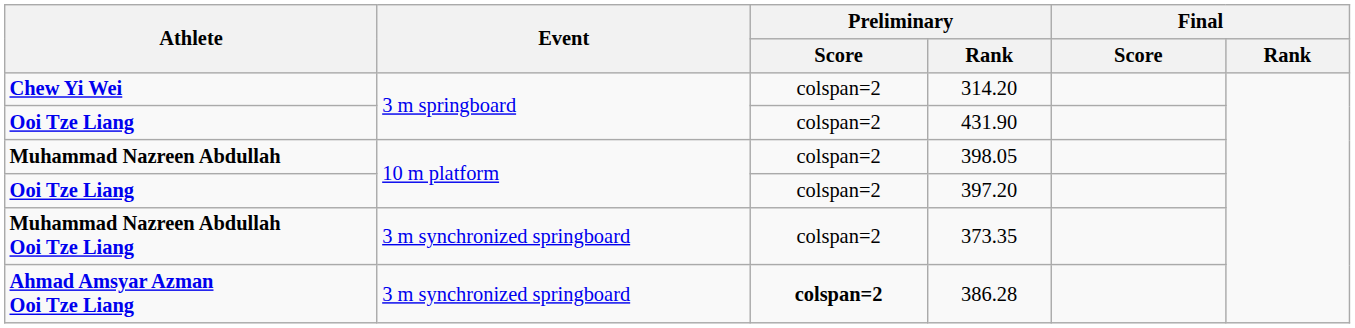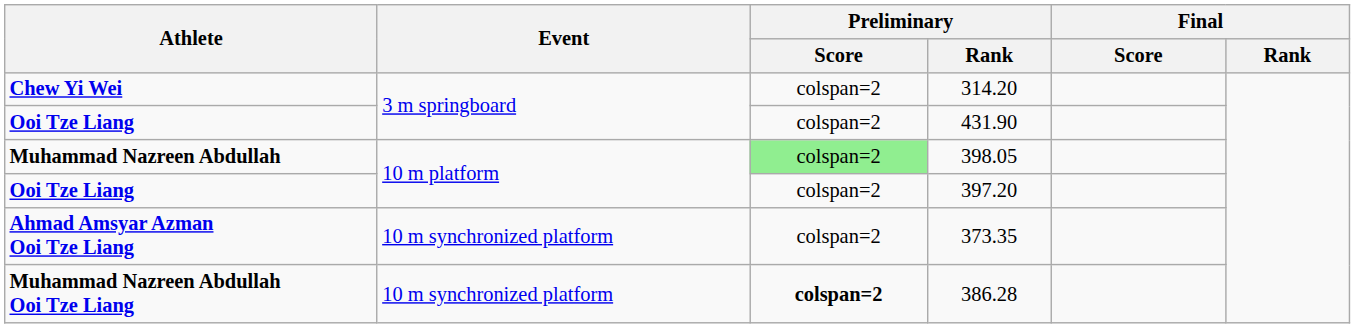(839, 156) no background -> (839, 156) lightgreen background
(145, 236) Muhammad Nazreen Abdullah Ooi Tze Liang -> (111, 236) Ahmad Amsyar Azman Ooi Tze Liang
(506, 236) 3 m synchronized springboard -> (498, 236) 10 m synchronized platform
(111, 294) Ahmad Amsyar Azman Ooi Tze Liang -> (145, 294) Muhammad Nazreen Abdullah Ooi Tze Liang
(506, 294) 3 m synchronized springboard -> (498, 294) 10 m synchronized platform
